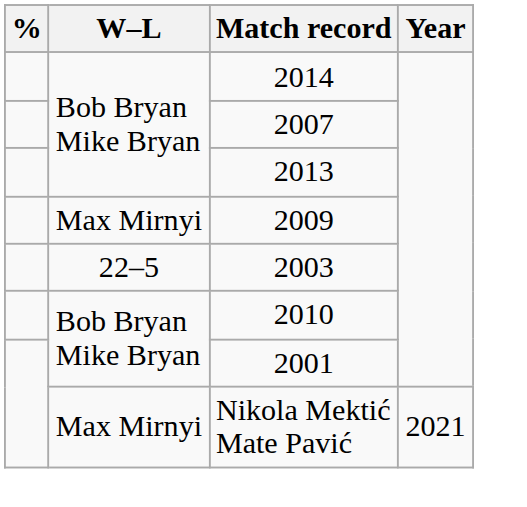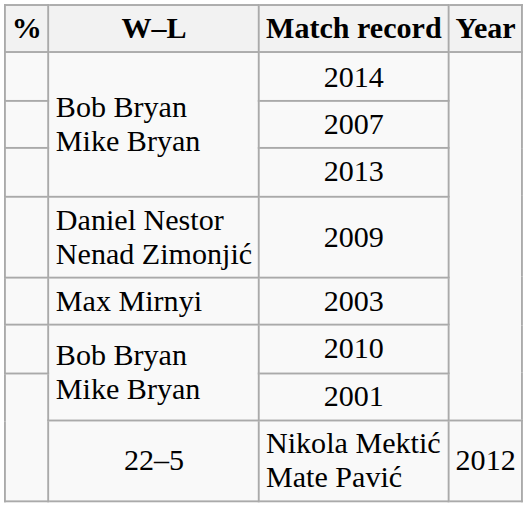(129, 219) Max Mirnyi -> (154, 236) Daniel Nestor Nenad Zimonjić
(129, 266) 22–5 -> (129, 300) Max Mirnyi
(129, 426) Max Mirnyi -> (154, 460) 22–5
(436, 426) 2021 -> (486, 460) 2012
